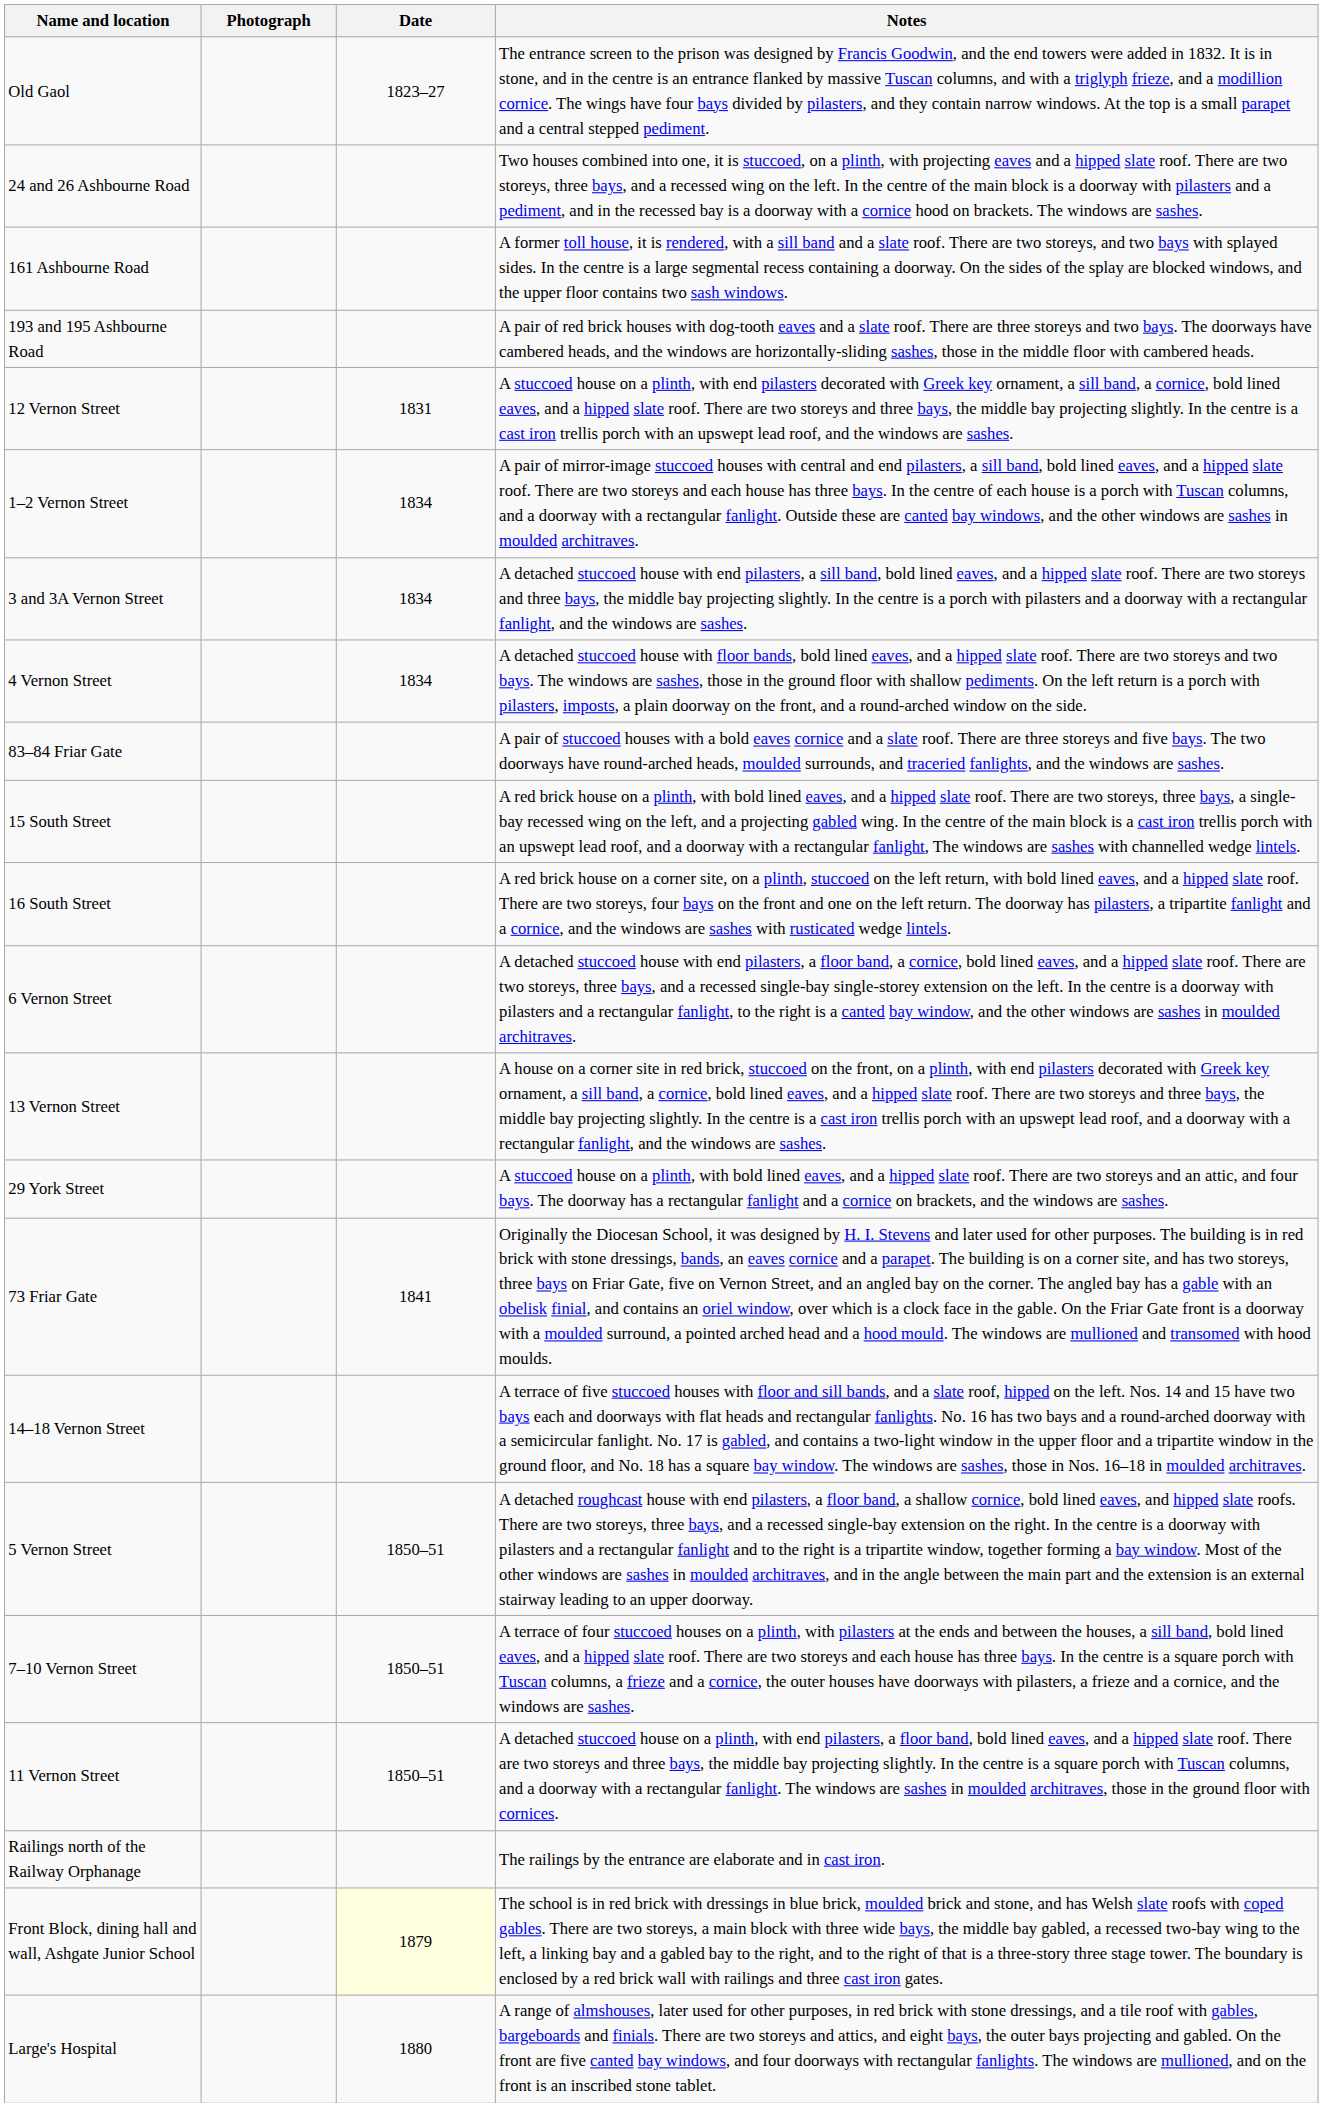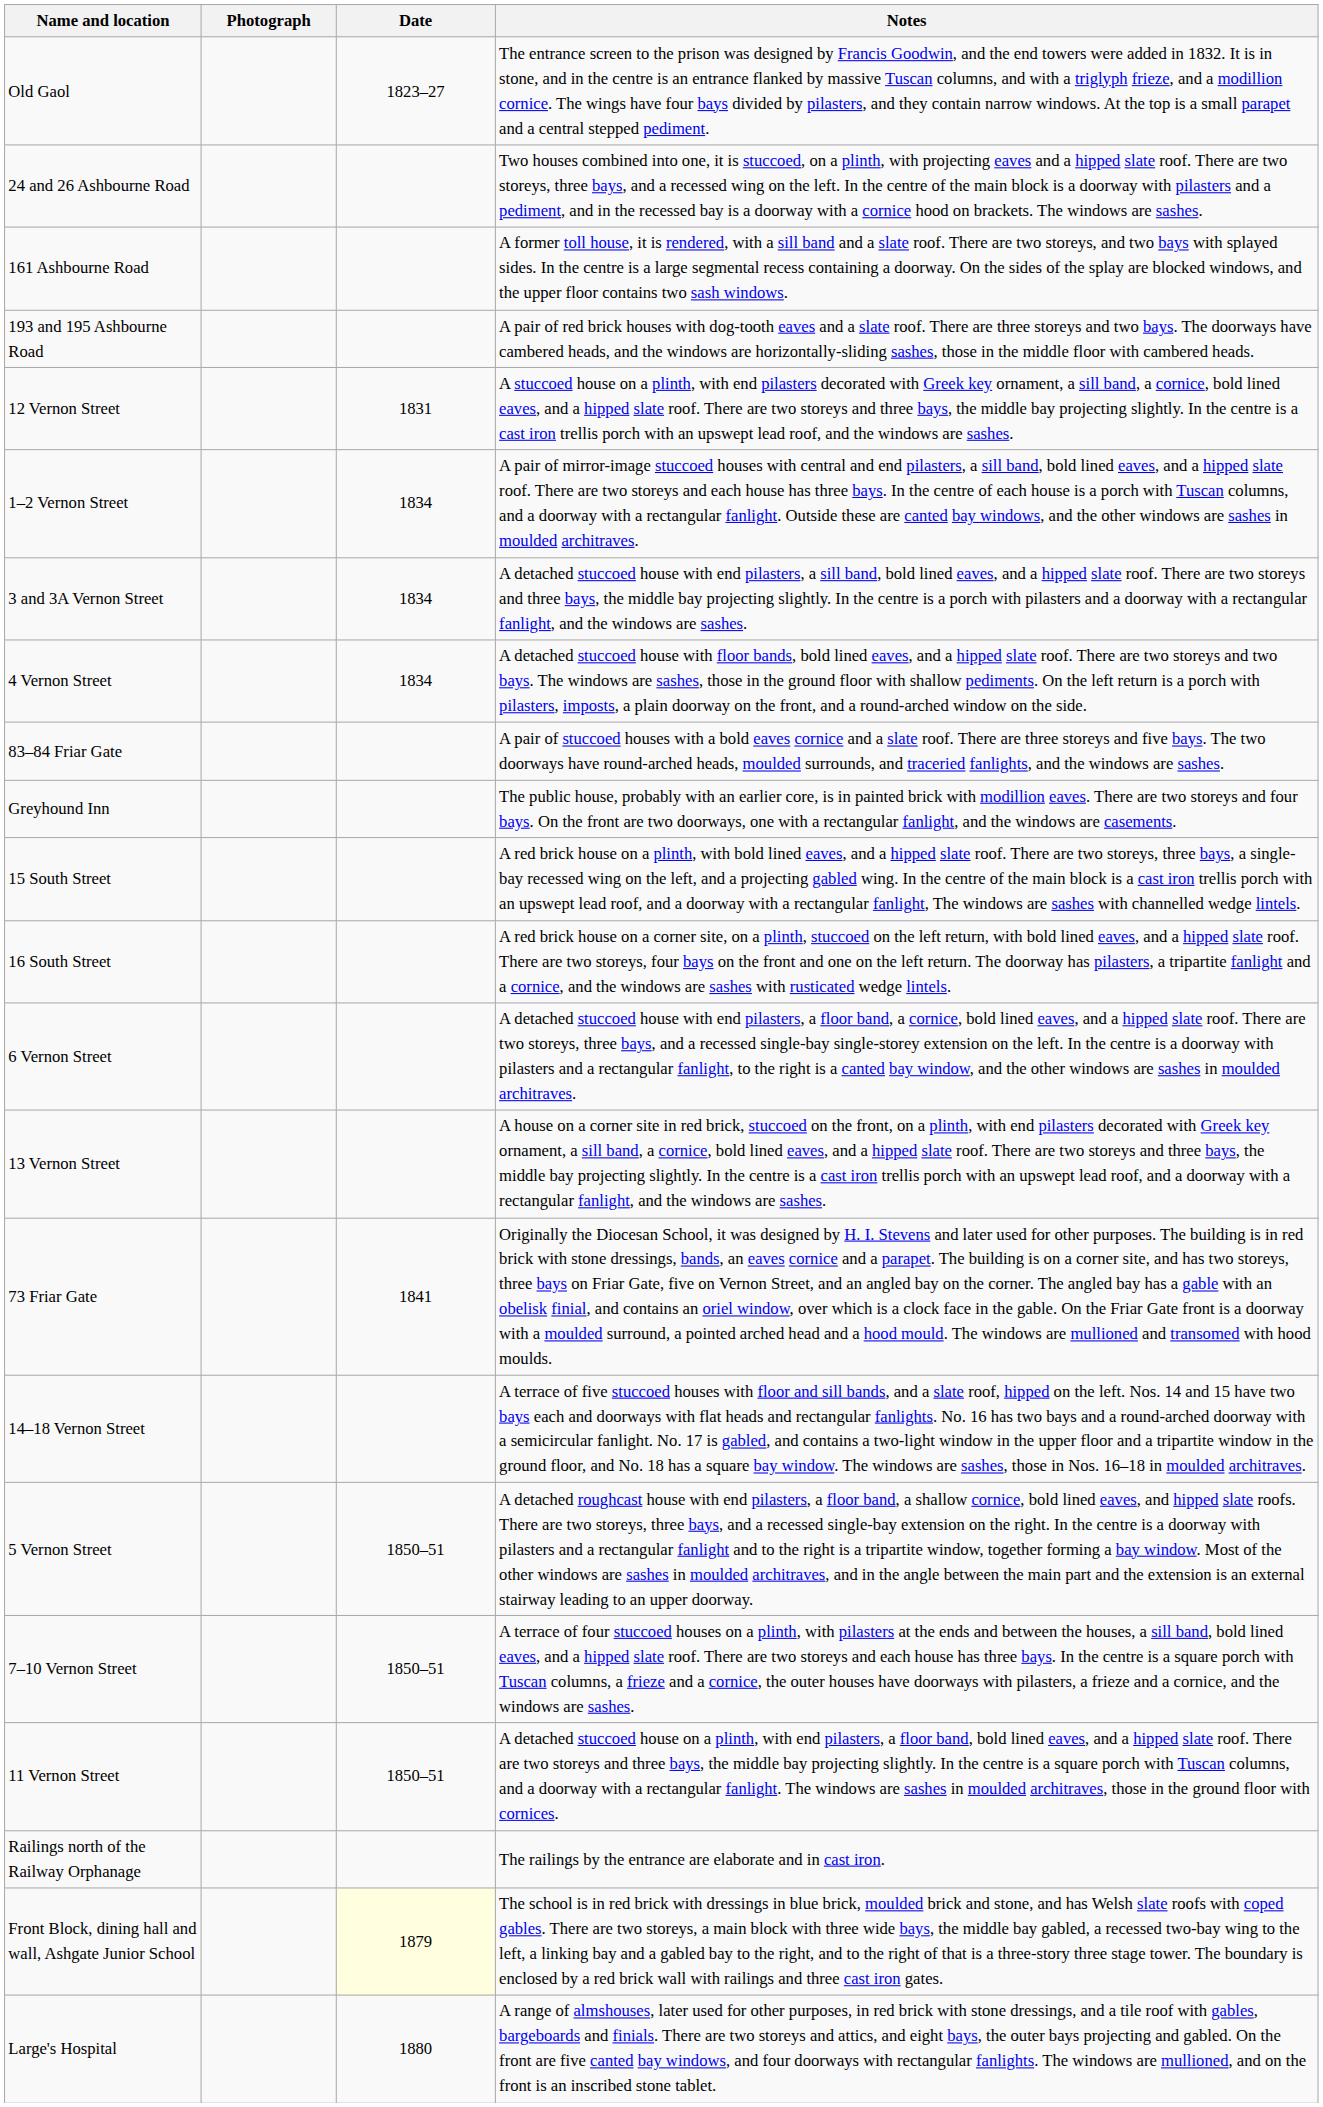+ row: (59, 808)
- row: (56, 1188)
